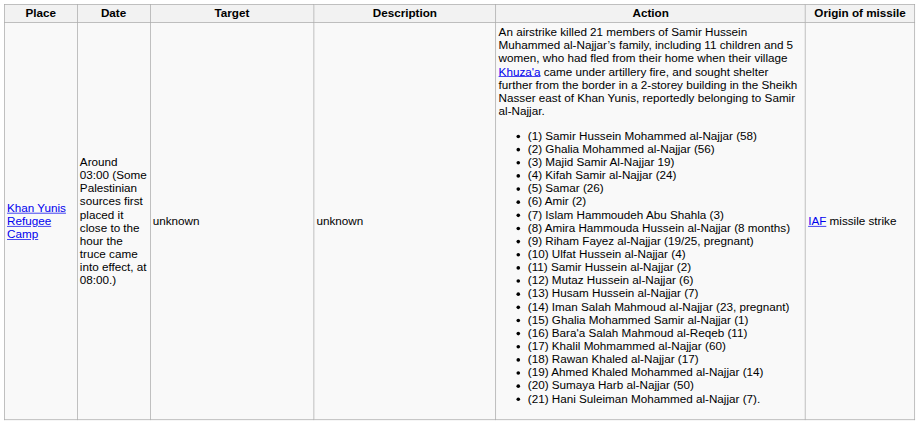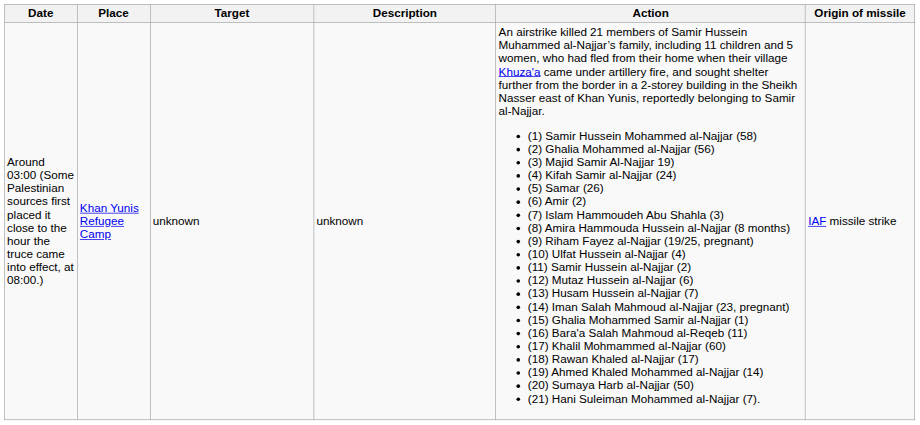columns swapped: (114, 13) <-> (41, 13)
